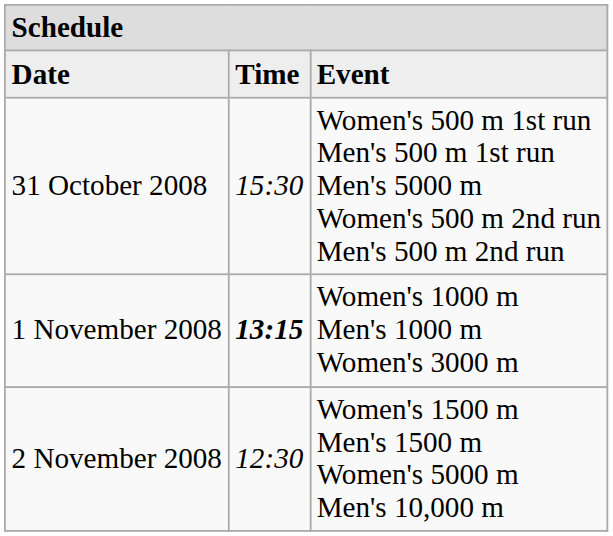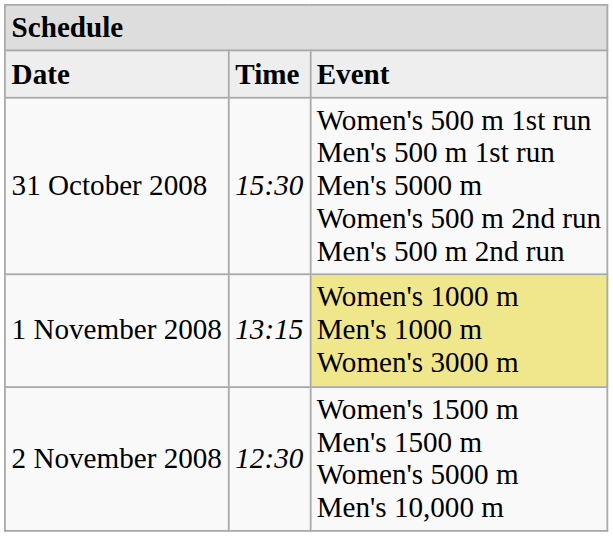(269, 329) bold -> (269, 329) normal
(418, 329) no background -> (418, 329) khaki background
